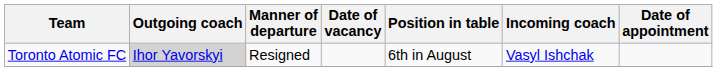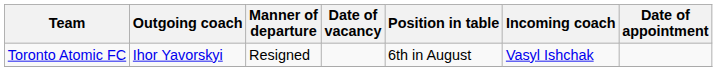(178, 54) lightgrey background -> (178, 54) no background
